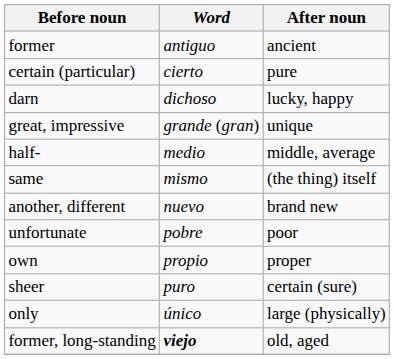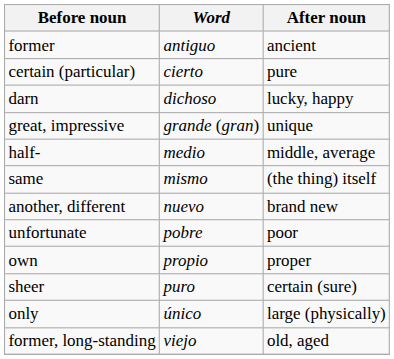(180, 340) bold -> (180, 340) normal
